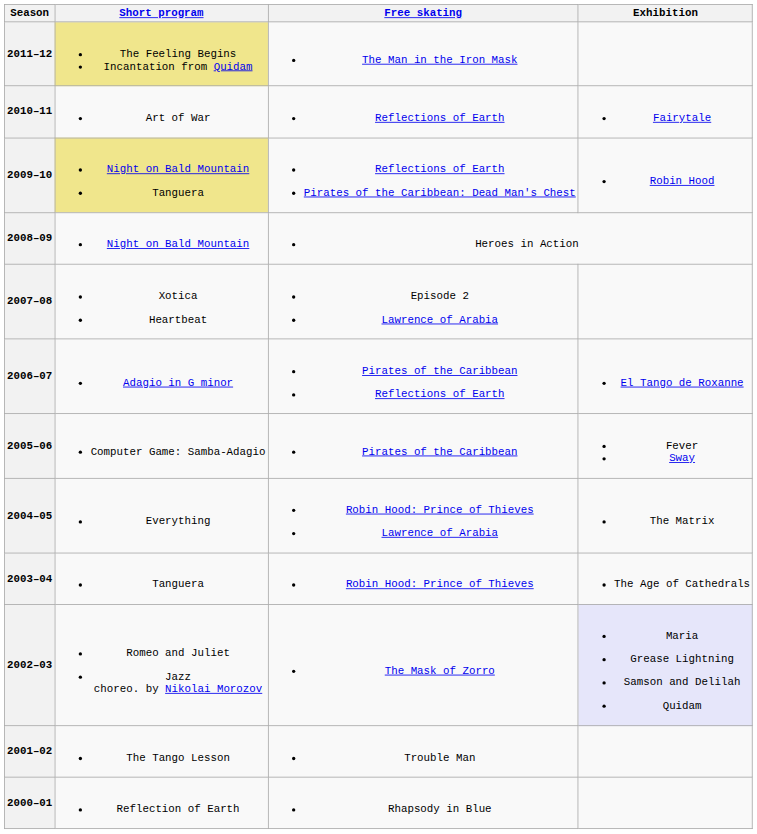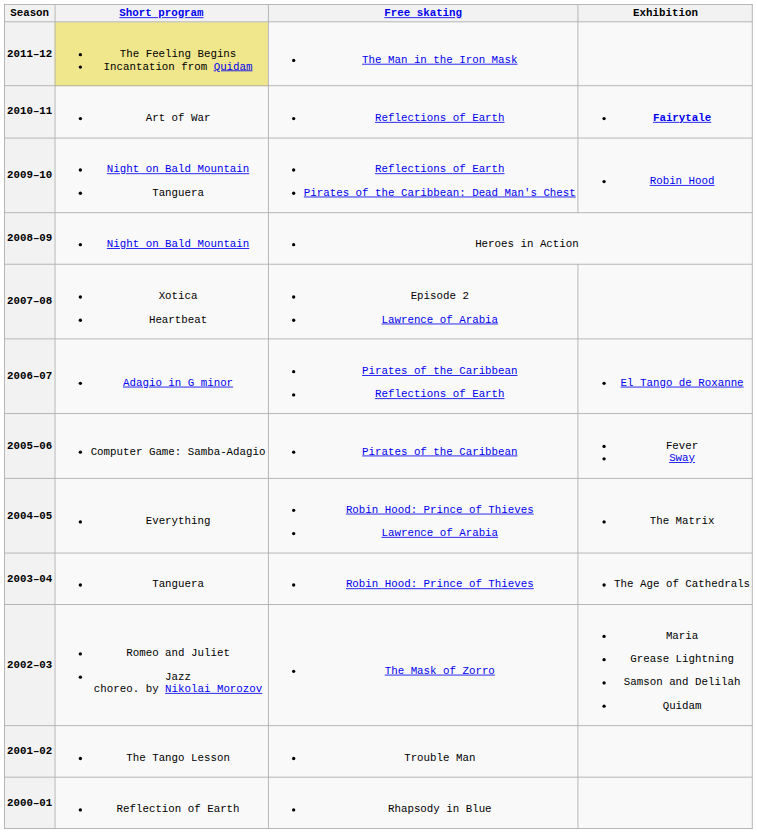(665, 118) normal -> (665, 118) bold
(161, 181) khaki background -> (161, 181) no background
(665, 671) lavender background -> (665, 671) no background
